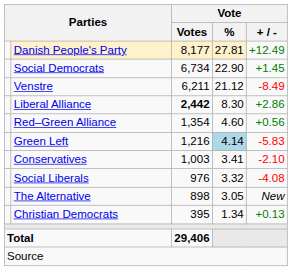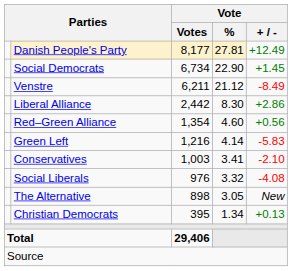(195, 104) bold -> (195, 104) normal
(232, 141) lightblue background -> (232, 141) no background
